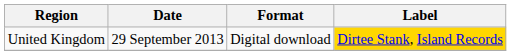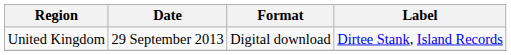(420, 38) gold background -> (420, 38) no background
